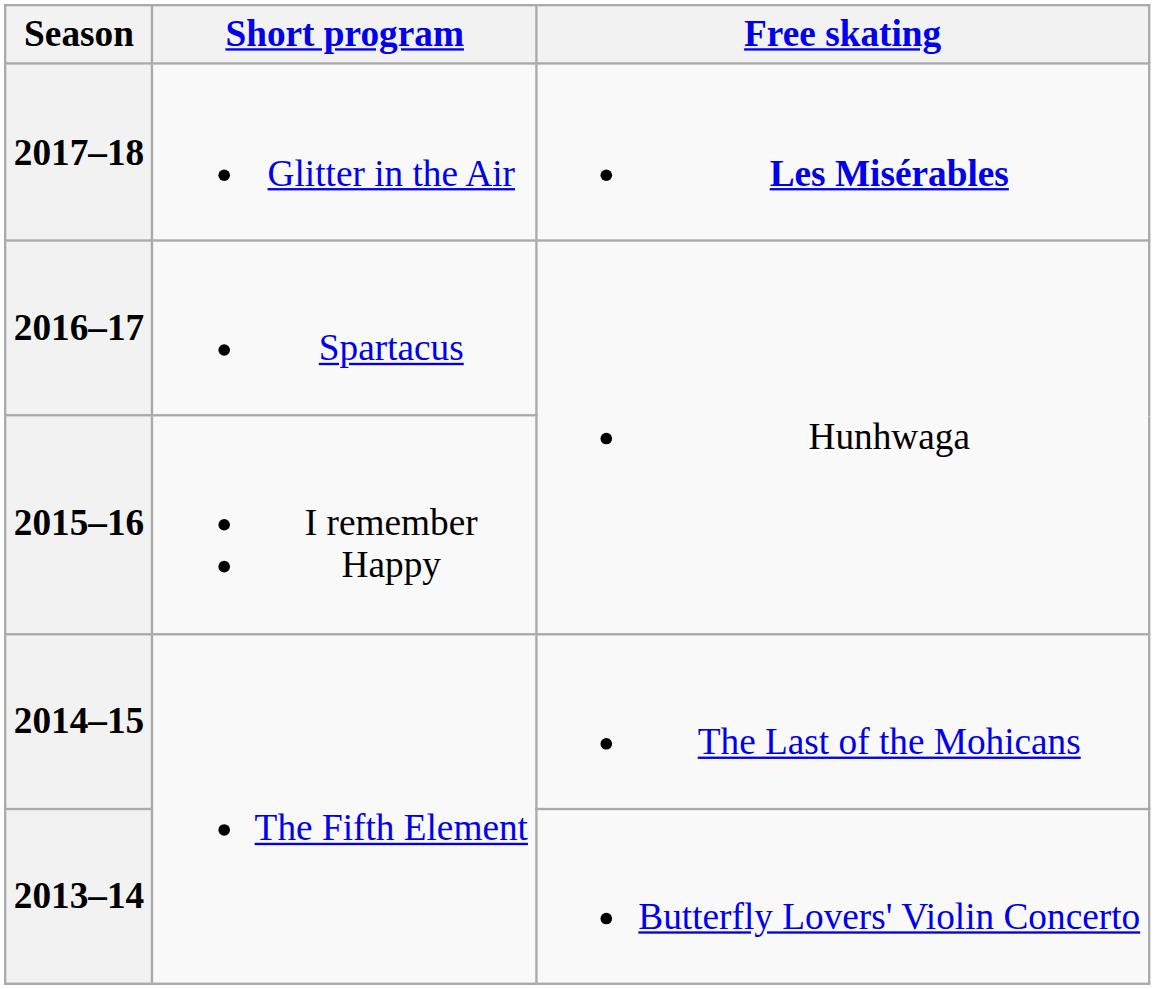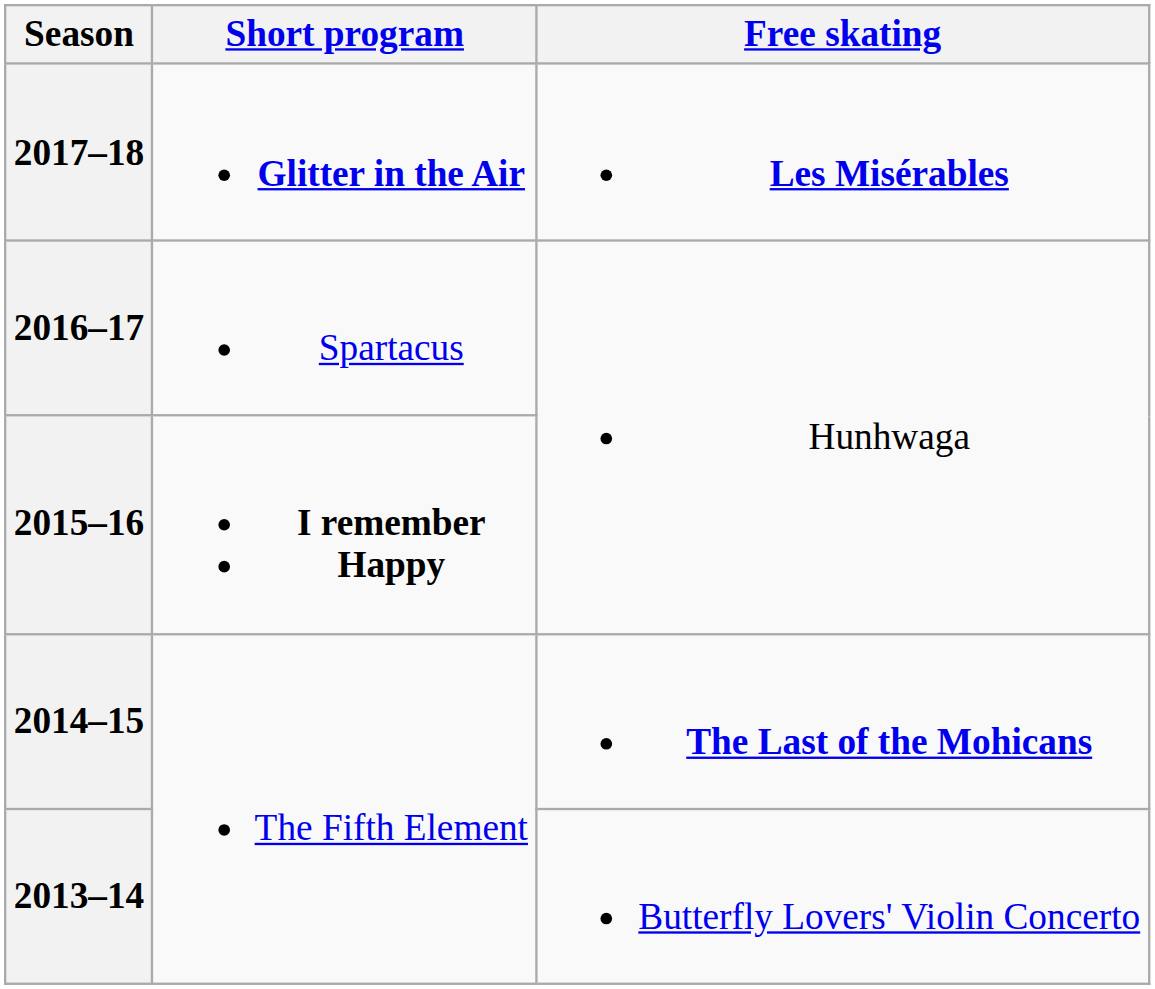(345, 173) normal -> (345, 173) bold
(345, 545) normal -> (345, 545) bold
(843, 742) normal -> (843, 742) bold
